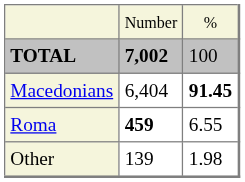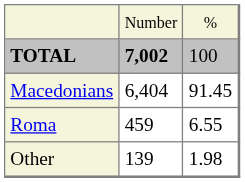(210, 90) bold -> (210, 90) normal
(139, 124) bold -> (139, 124) normal
